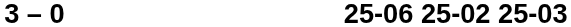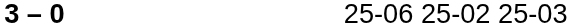(456, 14) bold -> (456, 14) normal
